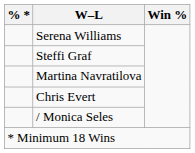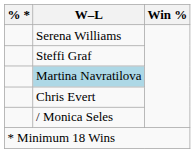(89, 76) no background -> (89, 76) lightblue background
